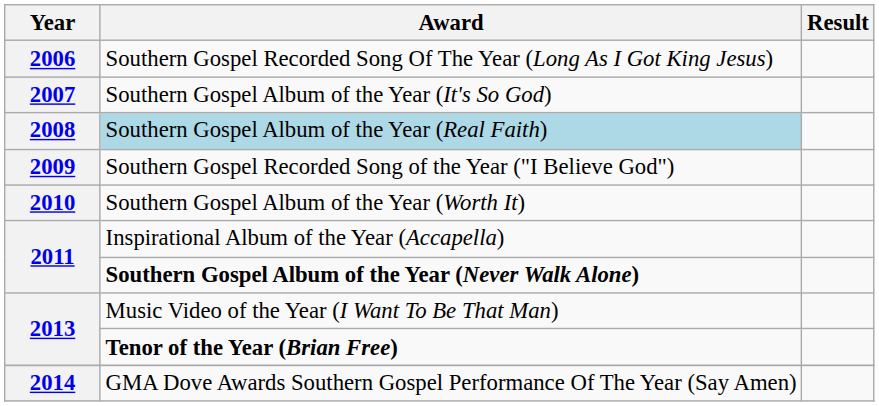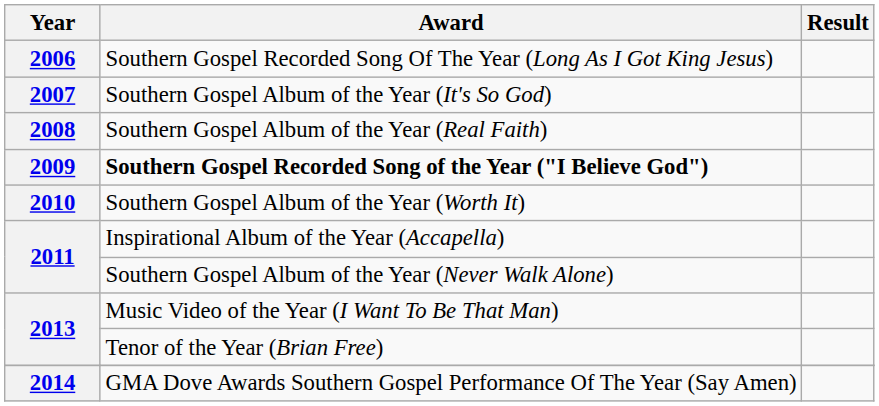(326, 130) lightblue background -> (326, 130) no background
(390, 166) normal -> (407, 166) bold
(372, 274) bold -> (360, 274) normal
(252, 346) bold -> (244, 346) normal
